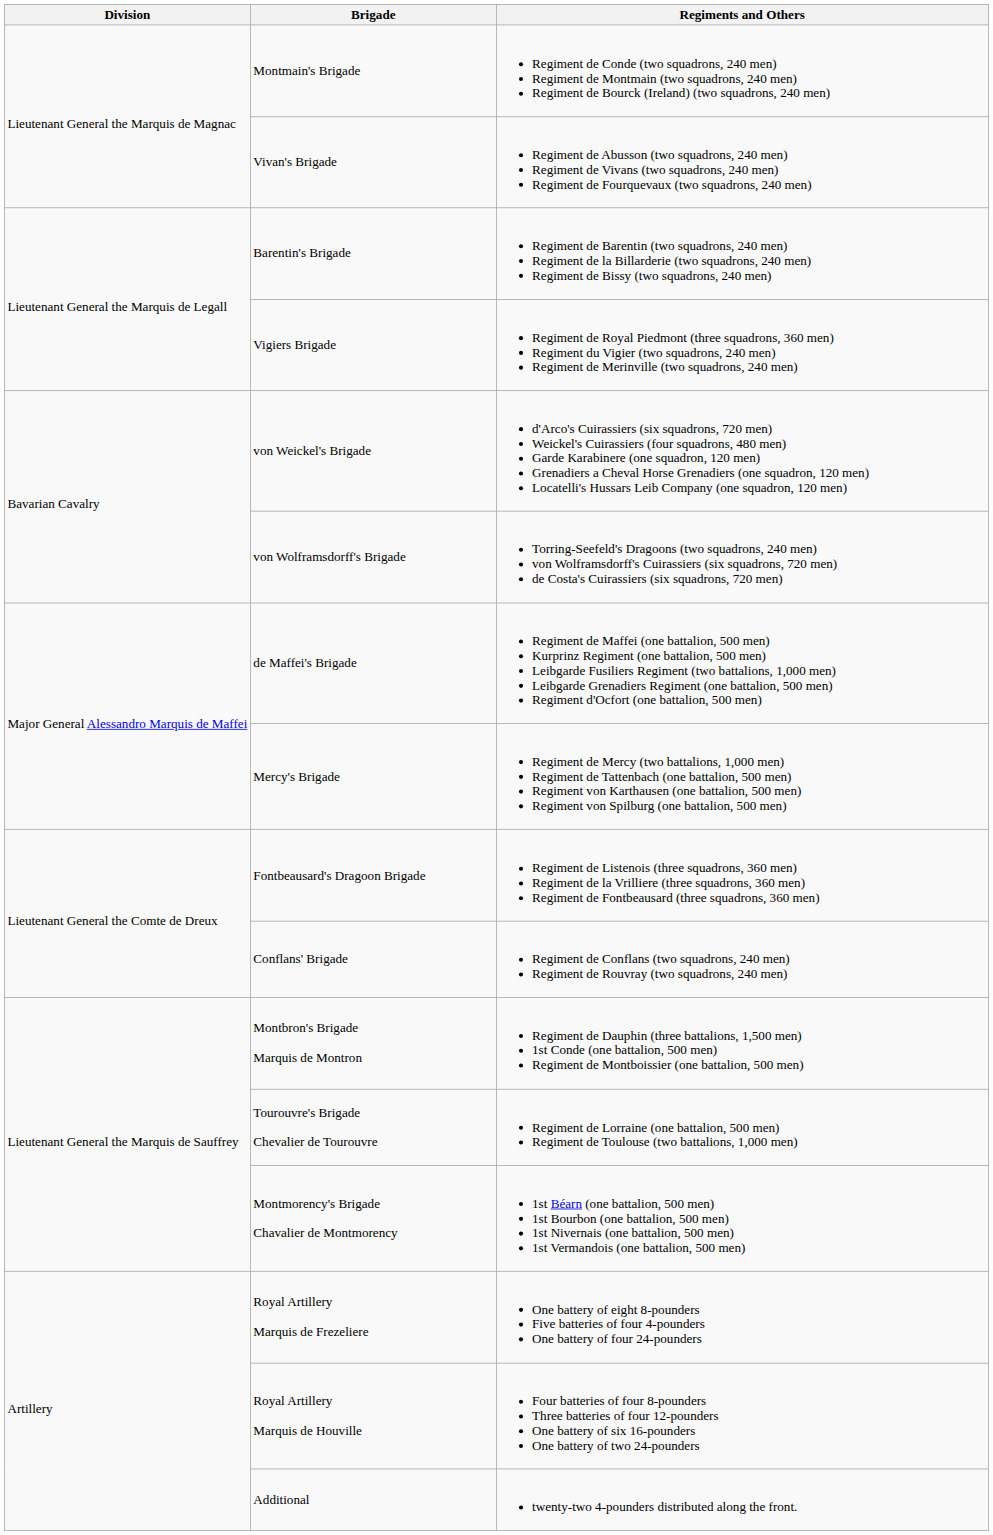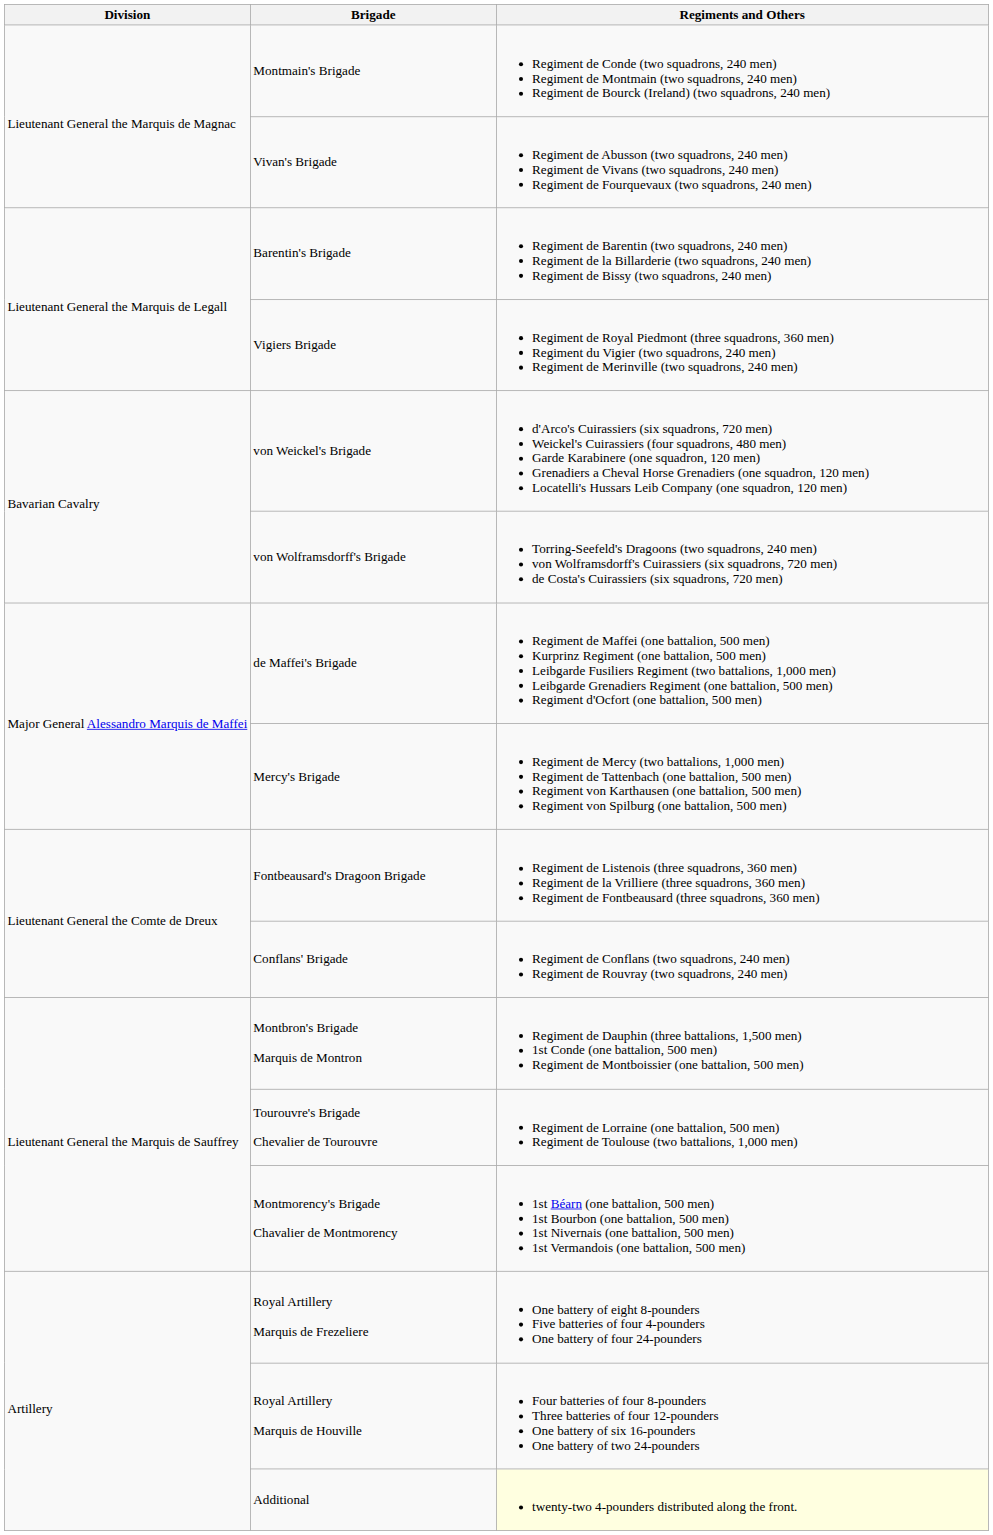(742, 1507) no background -> (742, 1507) lightyellow background
